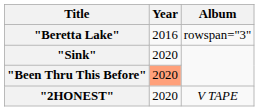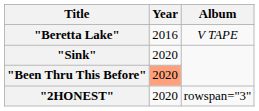(218, 34) rowspan="3" -> (218, 34) V TAPE
(218, 95) V TAPE -> (218, 95) rowspan="3"
